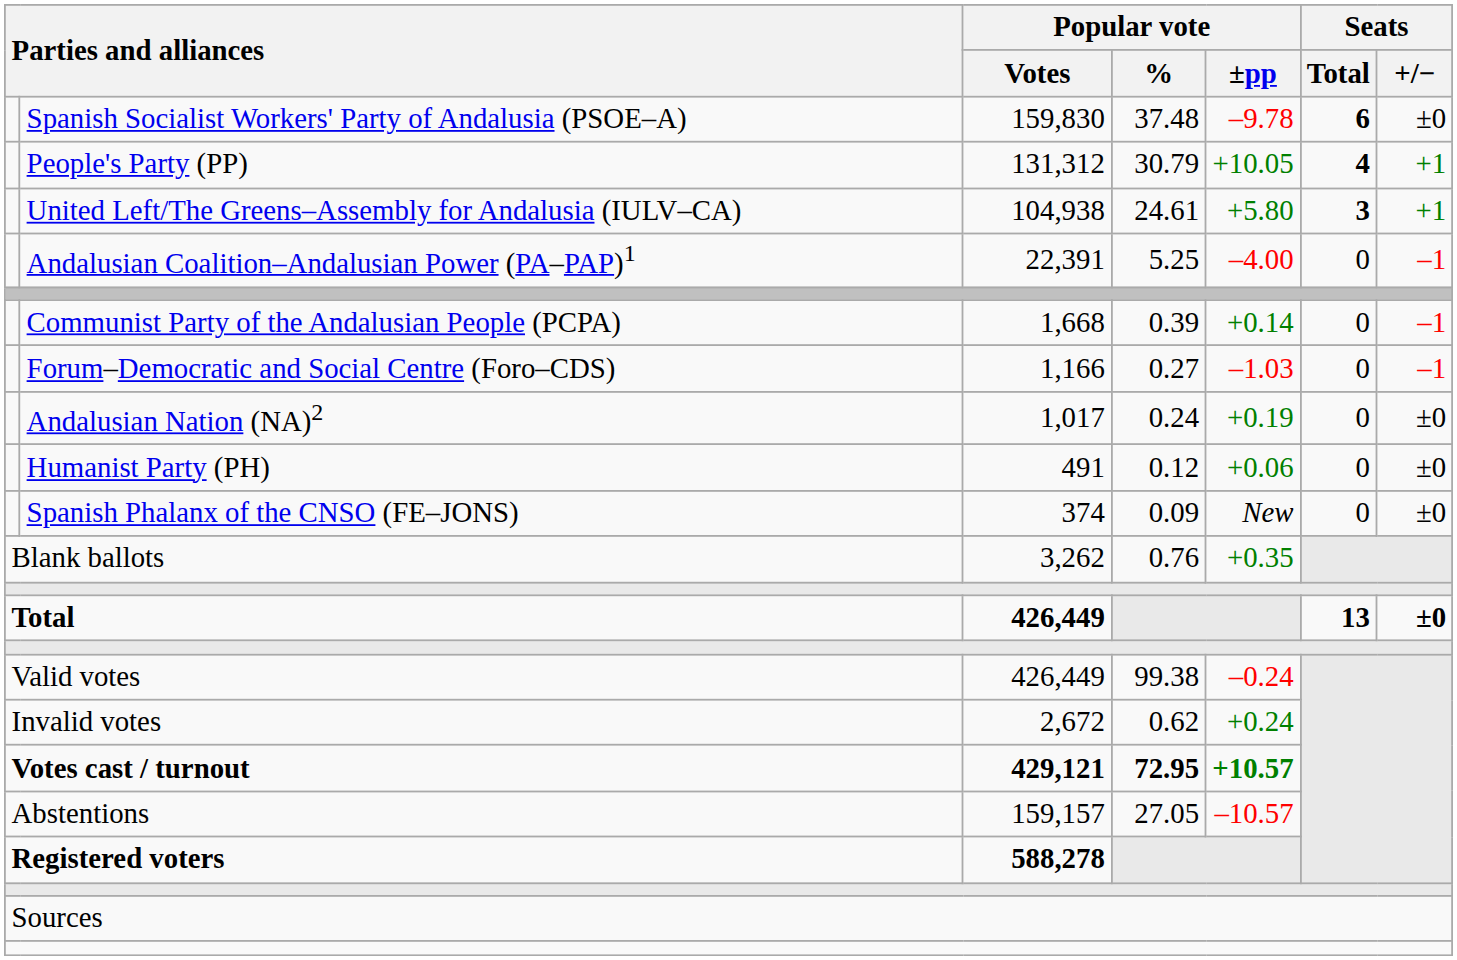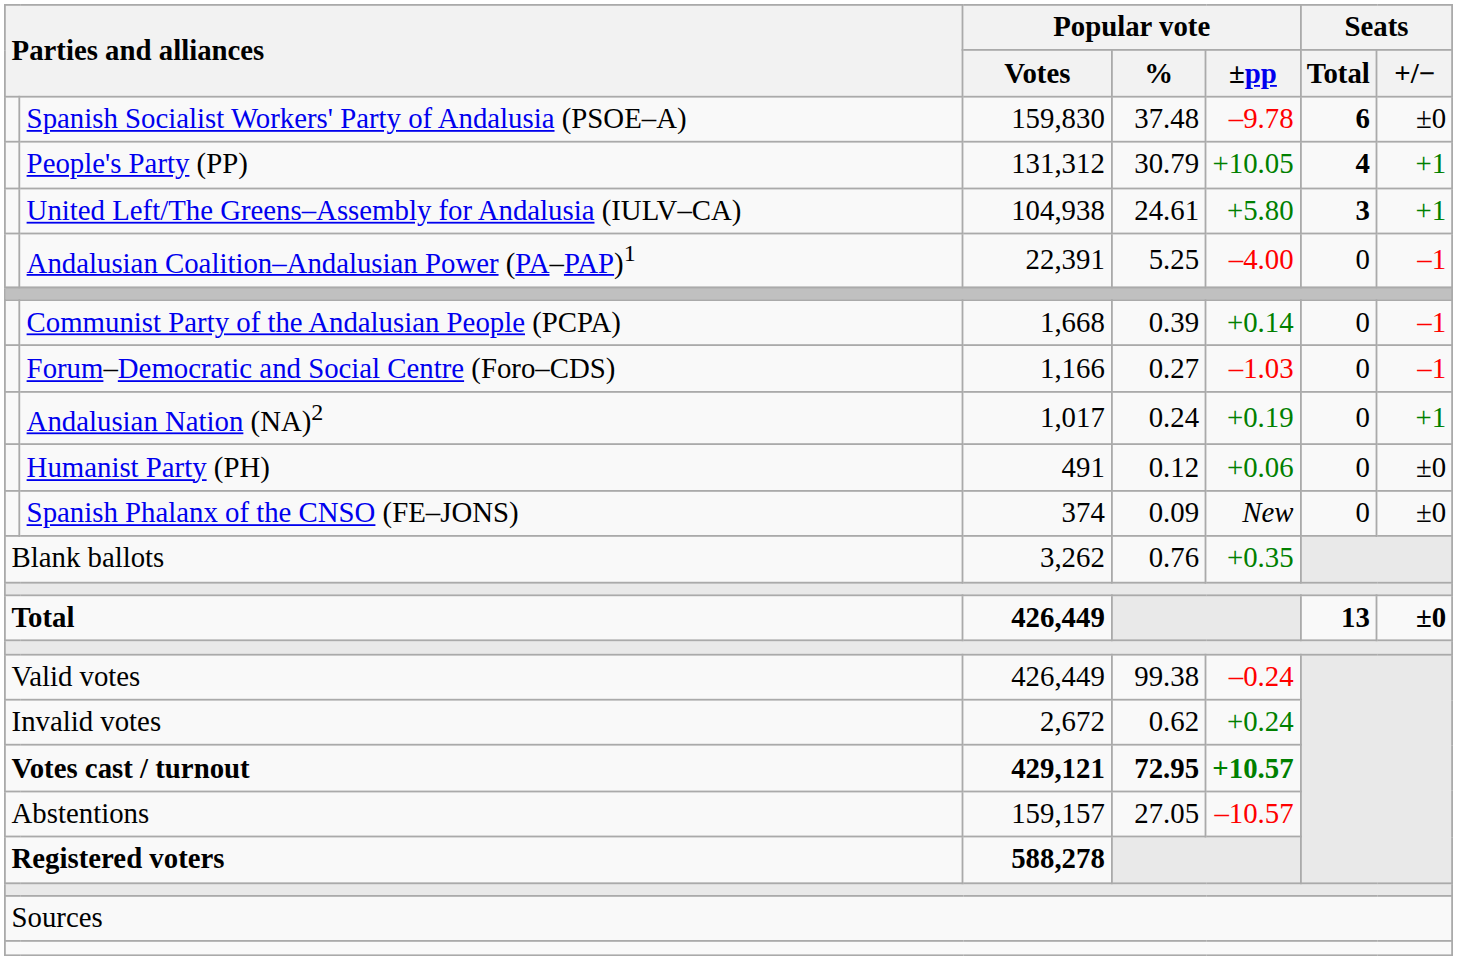(1431, 417) ±0 -> (1431, 417) +1
